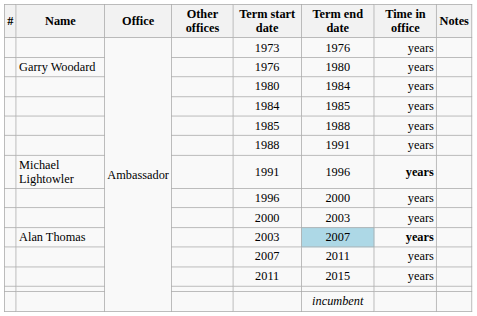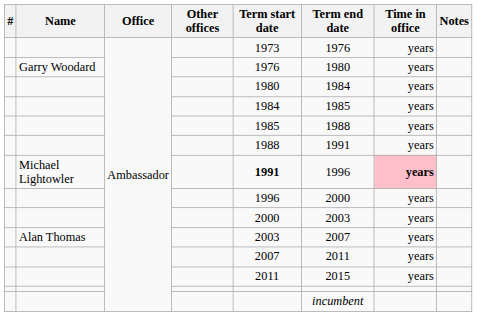(267, 171) normal -> (267, 171) bold
(420, 171) no background -> (420, 171) pink background
(338, 237) lightblue background -> (338, 237) no background
(420, 237) bold -> (421, 237) normal
